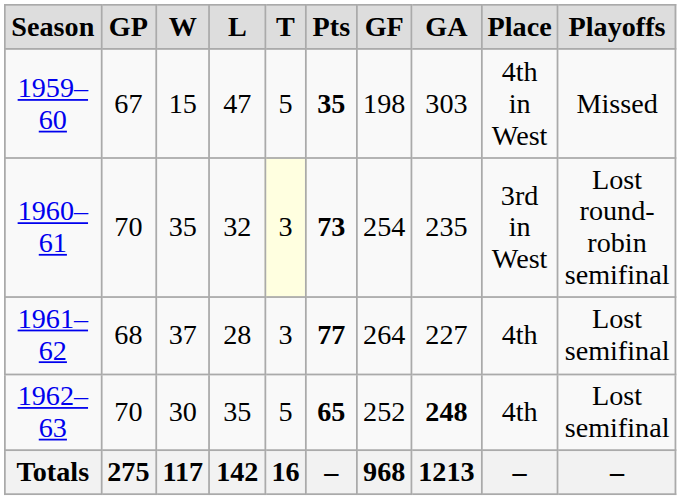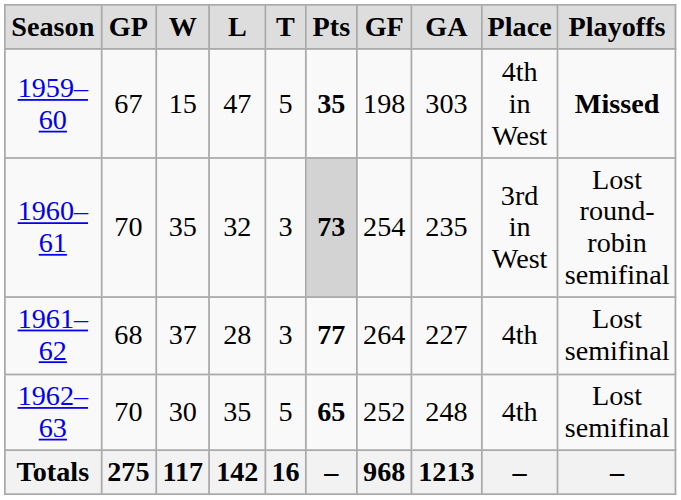(617, 103) normal -> (617, 103) bold
(285, 227) lightyellow background -> (285, 227) no background
(331, 227) no background -> (331, 227) lightgrey background
(446, 411) bold -> (446, 411) normal
